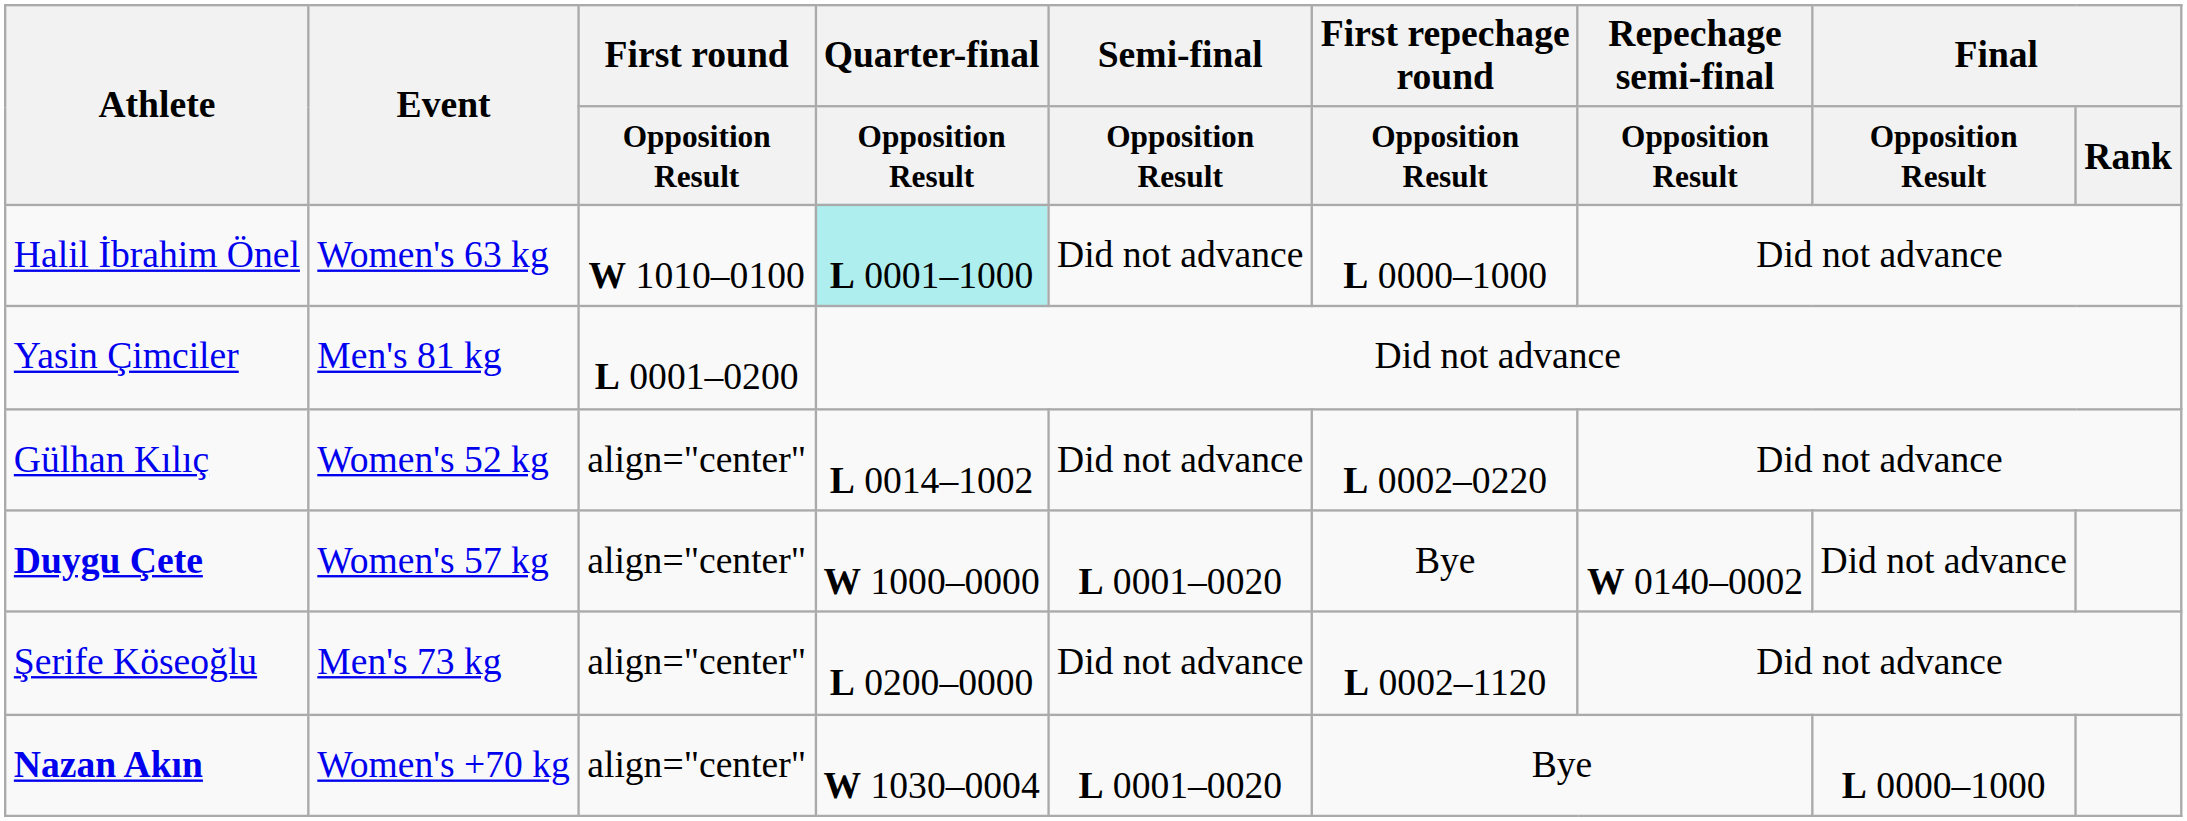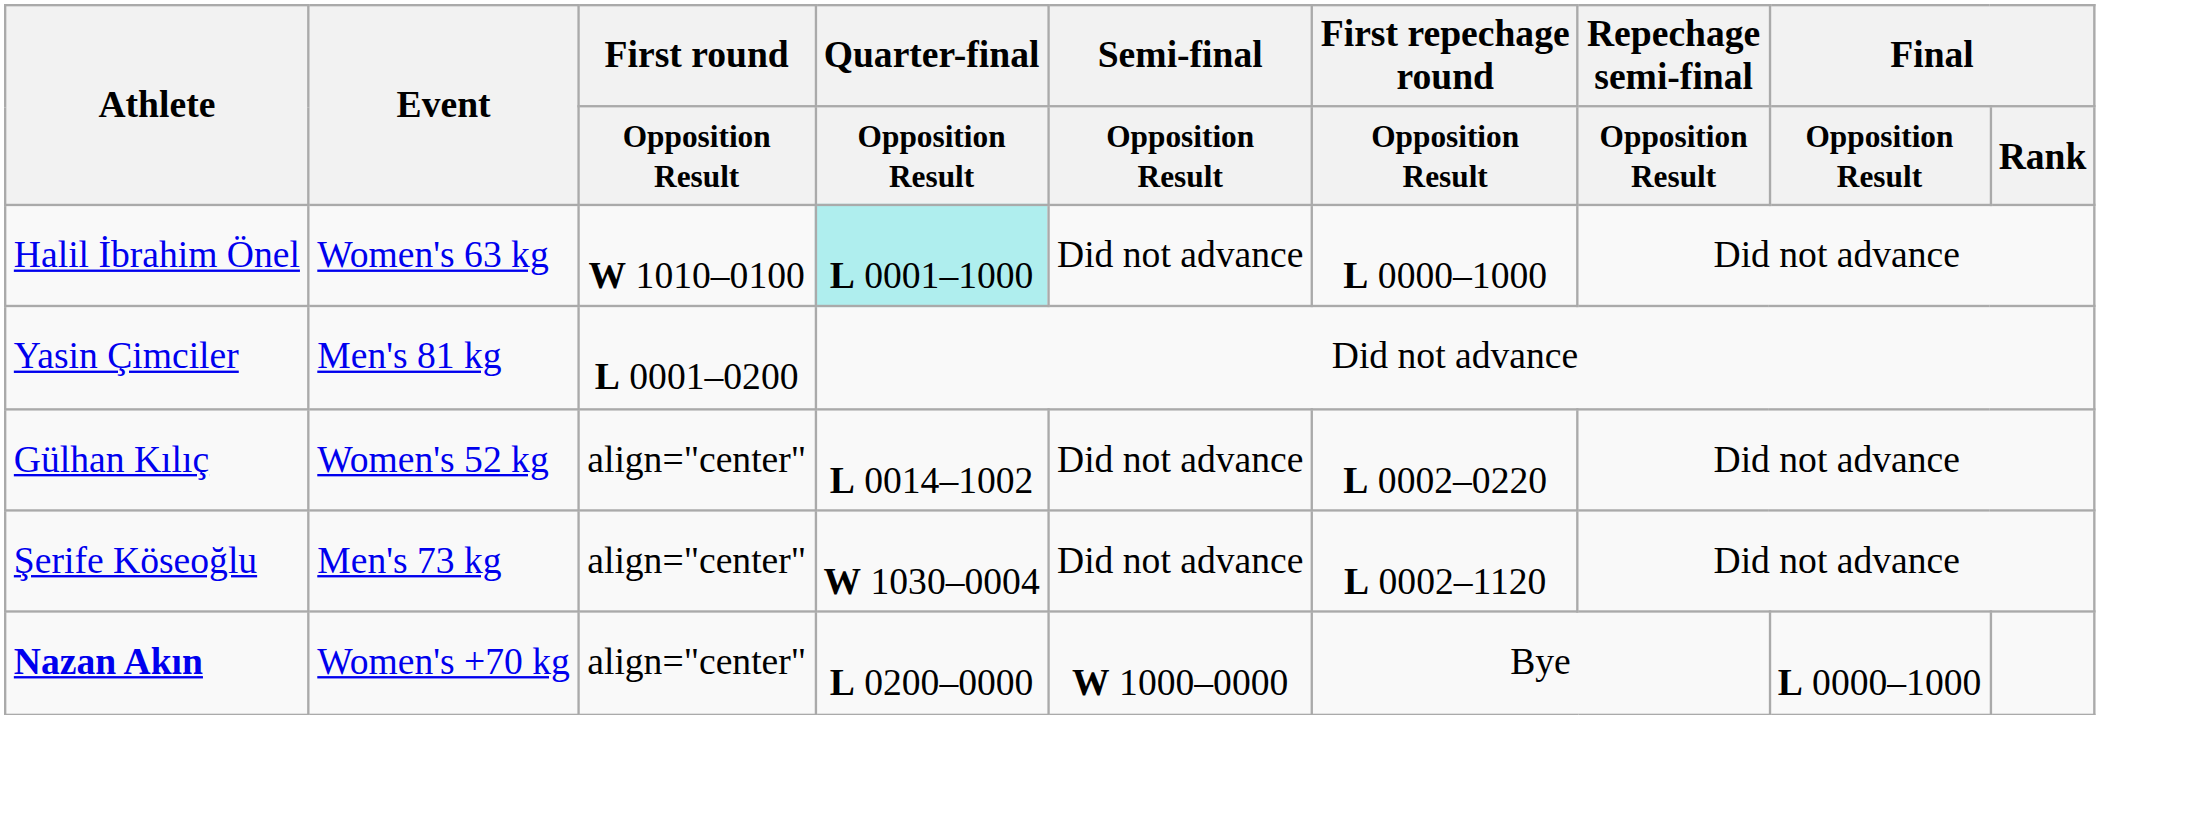- row: (108, 560)
(932, 683) L 0200–0000 -> (932, 581) W 1030–0004
(932, 785) W 1030–0004 -> (932, 683) L 0200–0000
(1180, 785) L 0001–0020 -> (1180, 683) W 1000–0000
